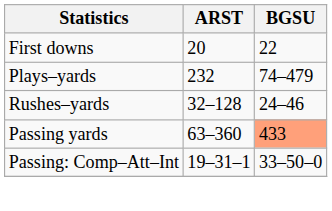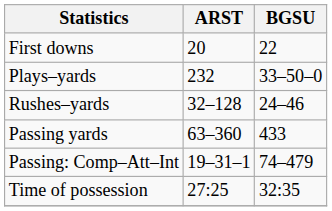(286, 76) 74–479 -> (291, 76) 33–50–0
(273, 133) lightsalmon background -> (273, 133) no background
(291, 162) 33–50–0 -> (286, 162) 74–479
+ row: (78, 190)
